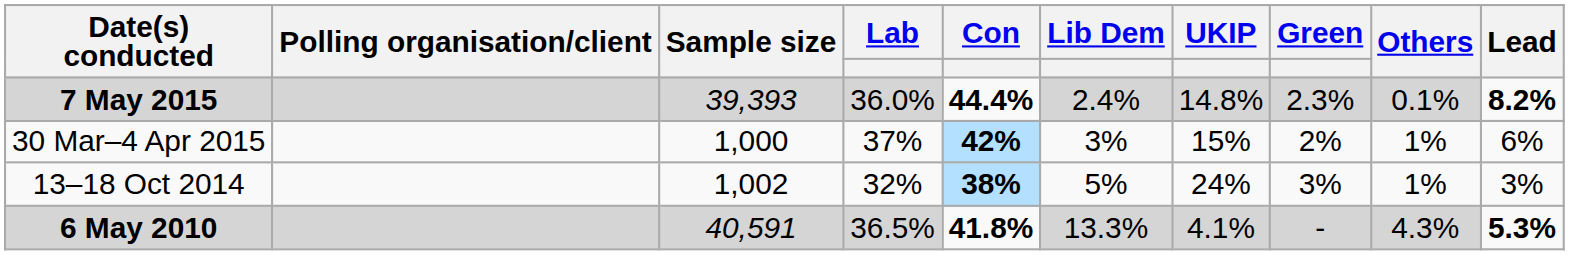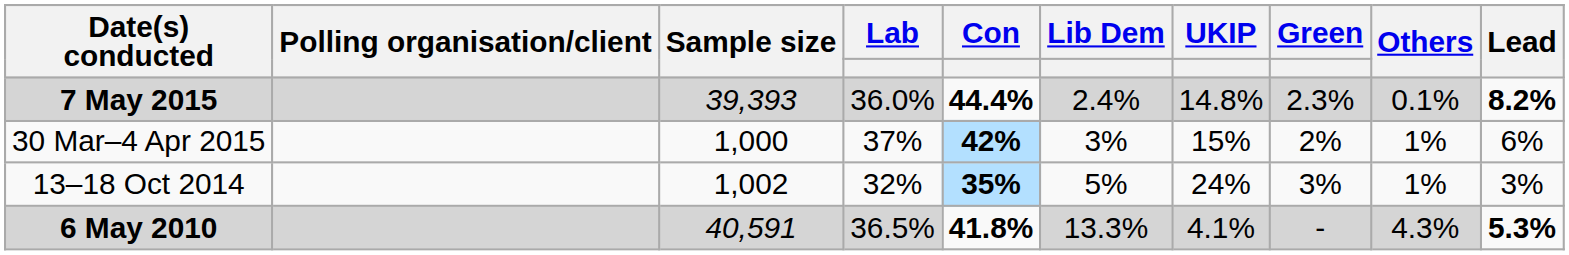(991, 185) 38% -> (991, 185) 35%
